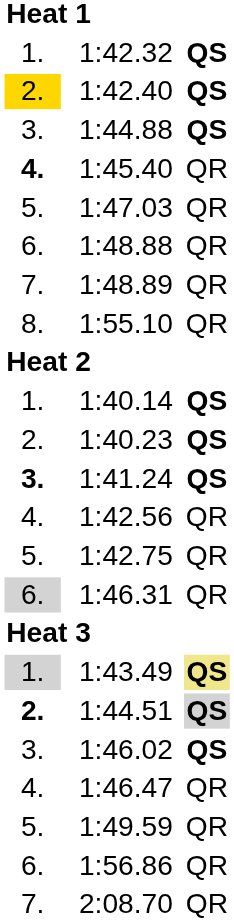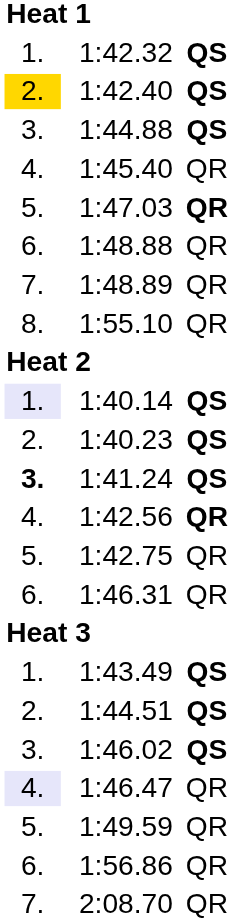(33, 168) bold -> (33, 168) normal
(207, 207) normal -> (207, 207) bold
(33, 400) no background -> (33, 400) lavender background
(207, 517) normal -> (207, 517) bold
(33, 594) lightgrey background -> (33, 594) no background
(33, 671) lightgrey background -> (33, 671) no background
(207, 671) khaki background -> (207, 671) no background
(33, 710) bold -> (33, 710) normal
(207, 710) lightgrey background -> (207, 710) no background
(33, 788) no background -> (33, 788) lavender background
